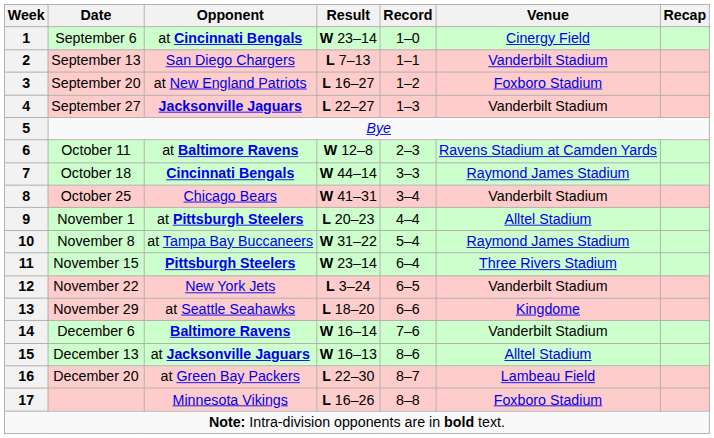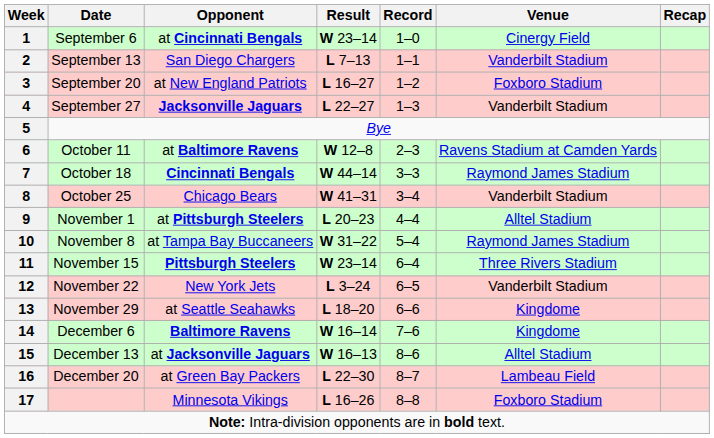(548, 331) Vanderbilt Stadium -> (548, 331) Kingdome
